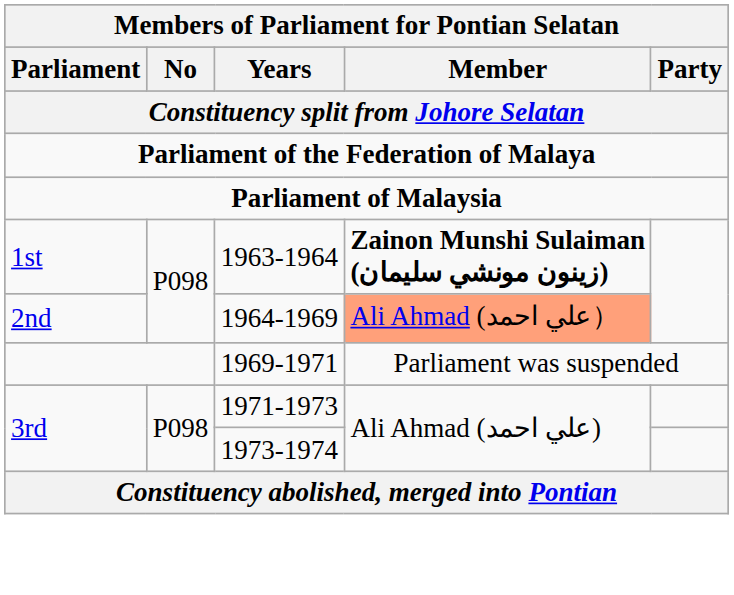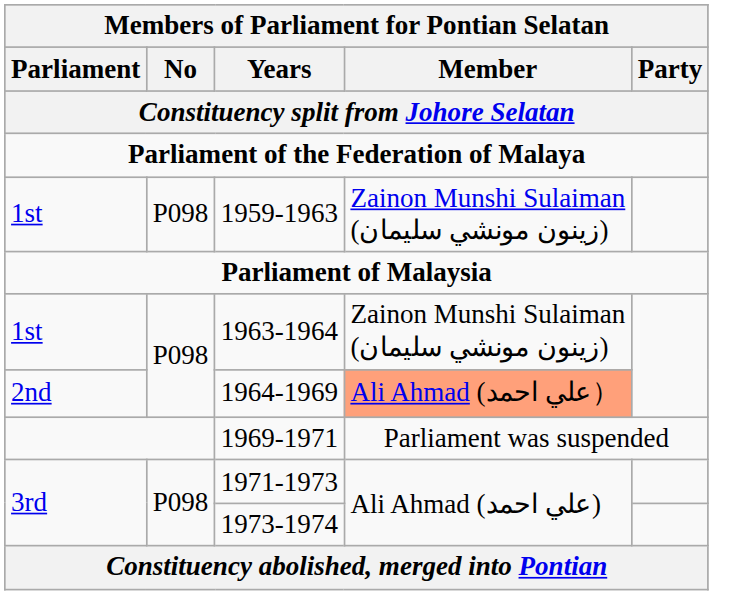+ row: (279, 213)
(498, 256) bold -> (488, 331) normal
